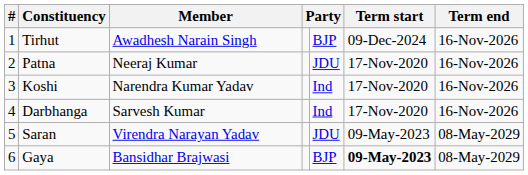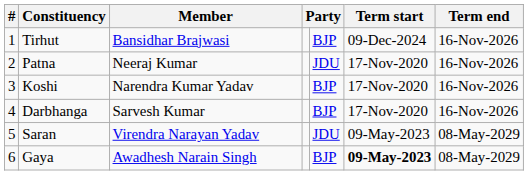(185, 39) Awadhesh Narain Singh -> (171, 39) Bansidhar Brajwasi
(322, 87) Ind -> (324, 87) BJP
(322, 110) Ind -> (324, 110) BJP
(171, 157) Bansidhar Brajwasi -> (185, 157) Awadhesh Narain Singh
